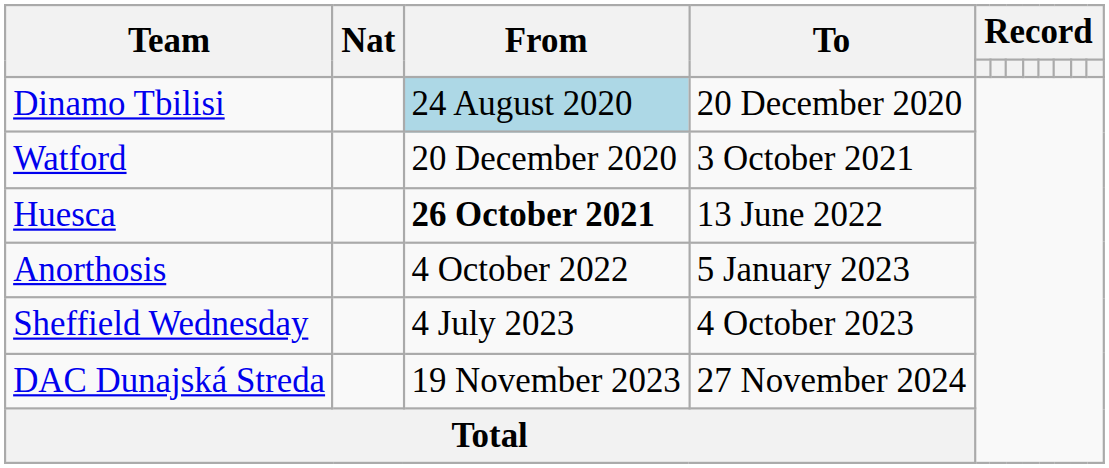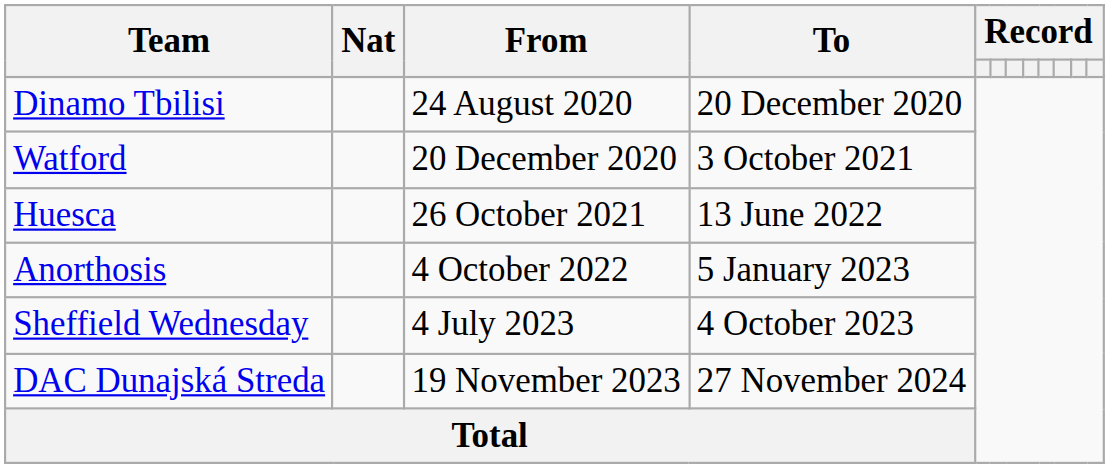(522, 103) lightblue background -> (522, 103) no background
(533, 214) bold -> (529, 214) normal
